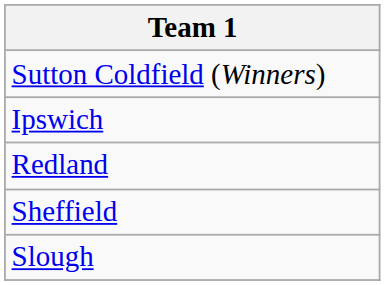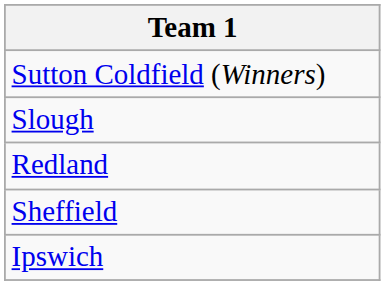(57, 119) Ipswich -> (53, 119) Slough
(53, 257) Slough -> (57, 257) Ipswich
